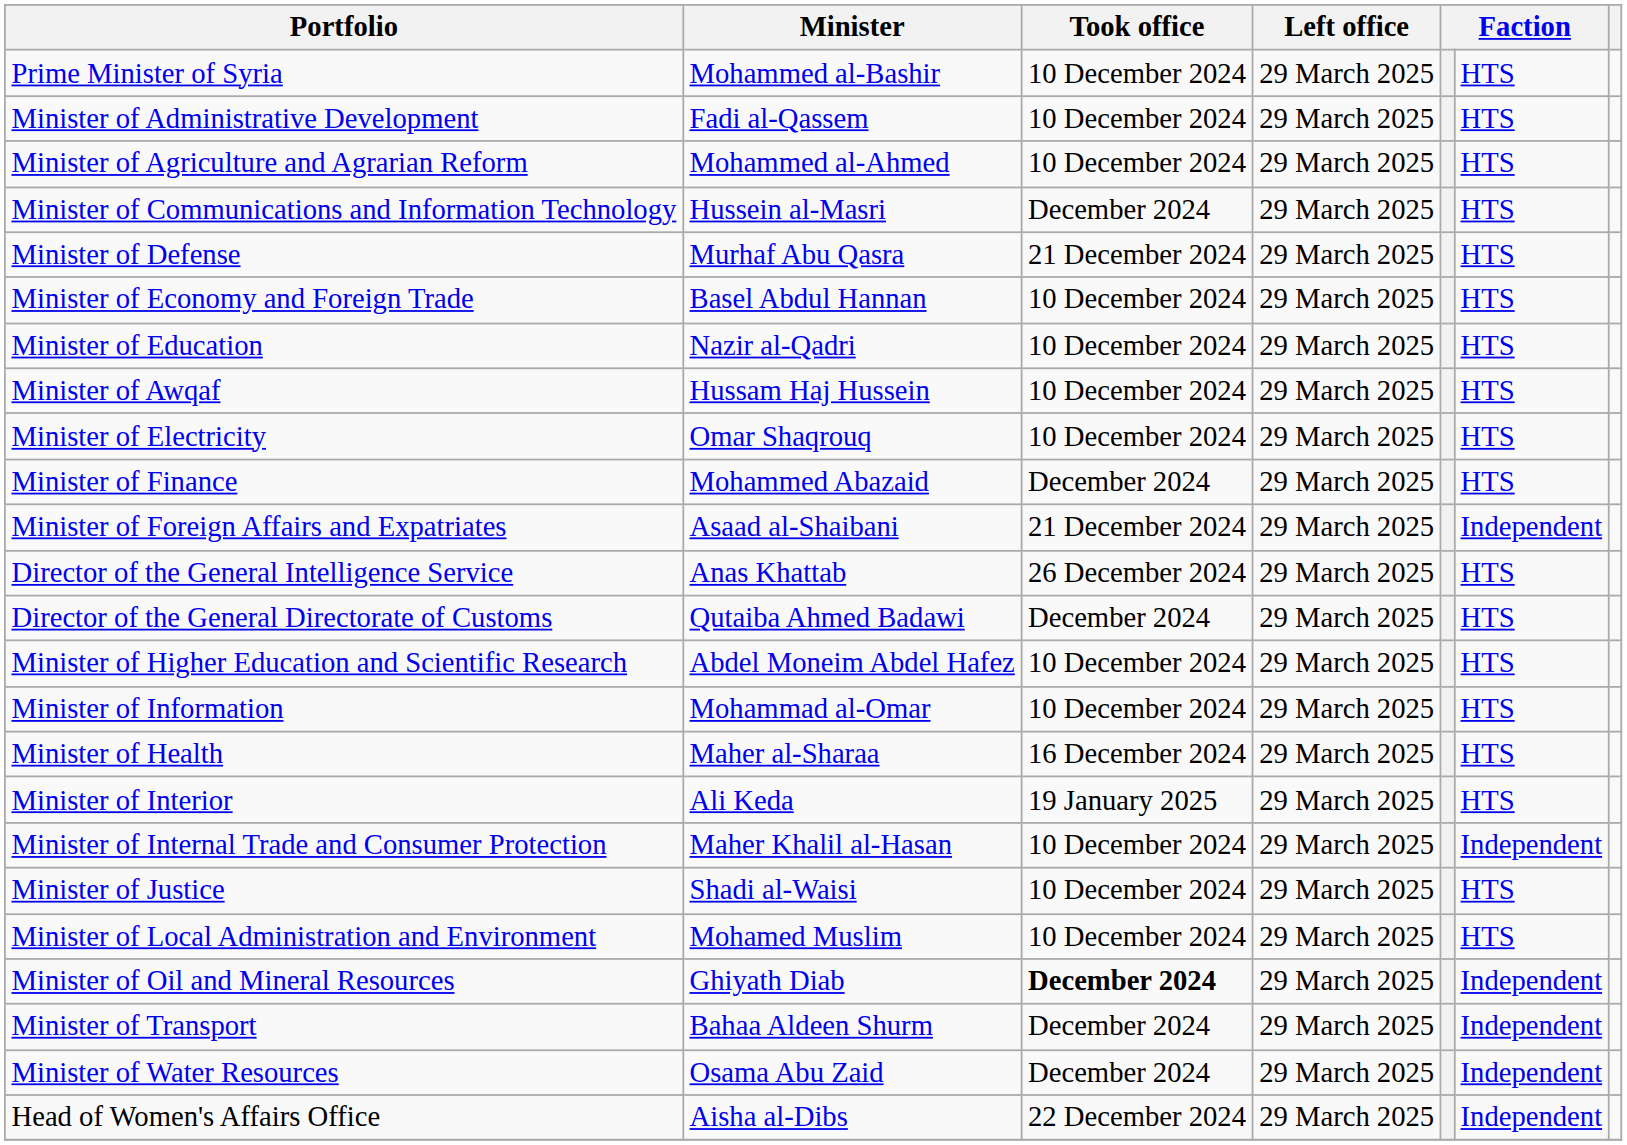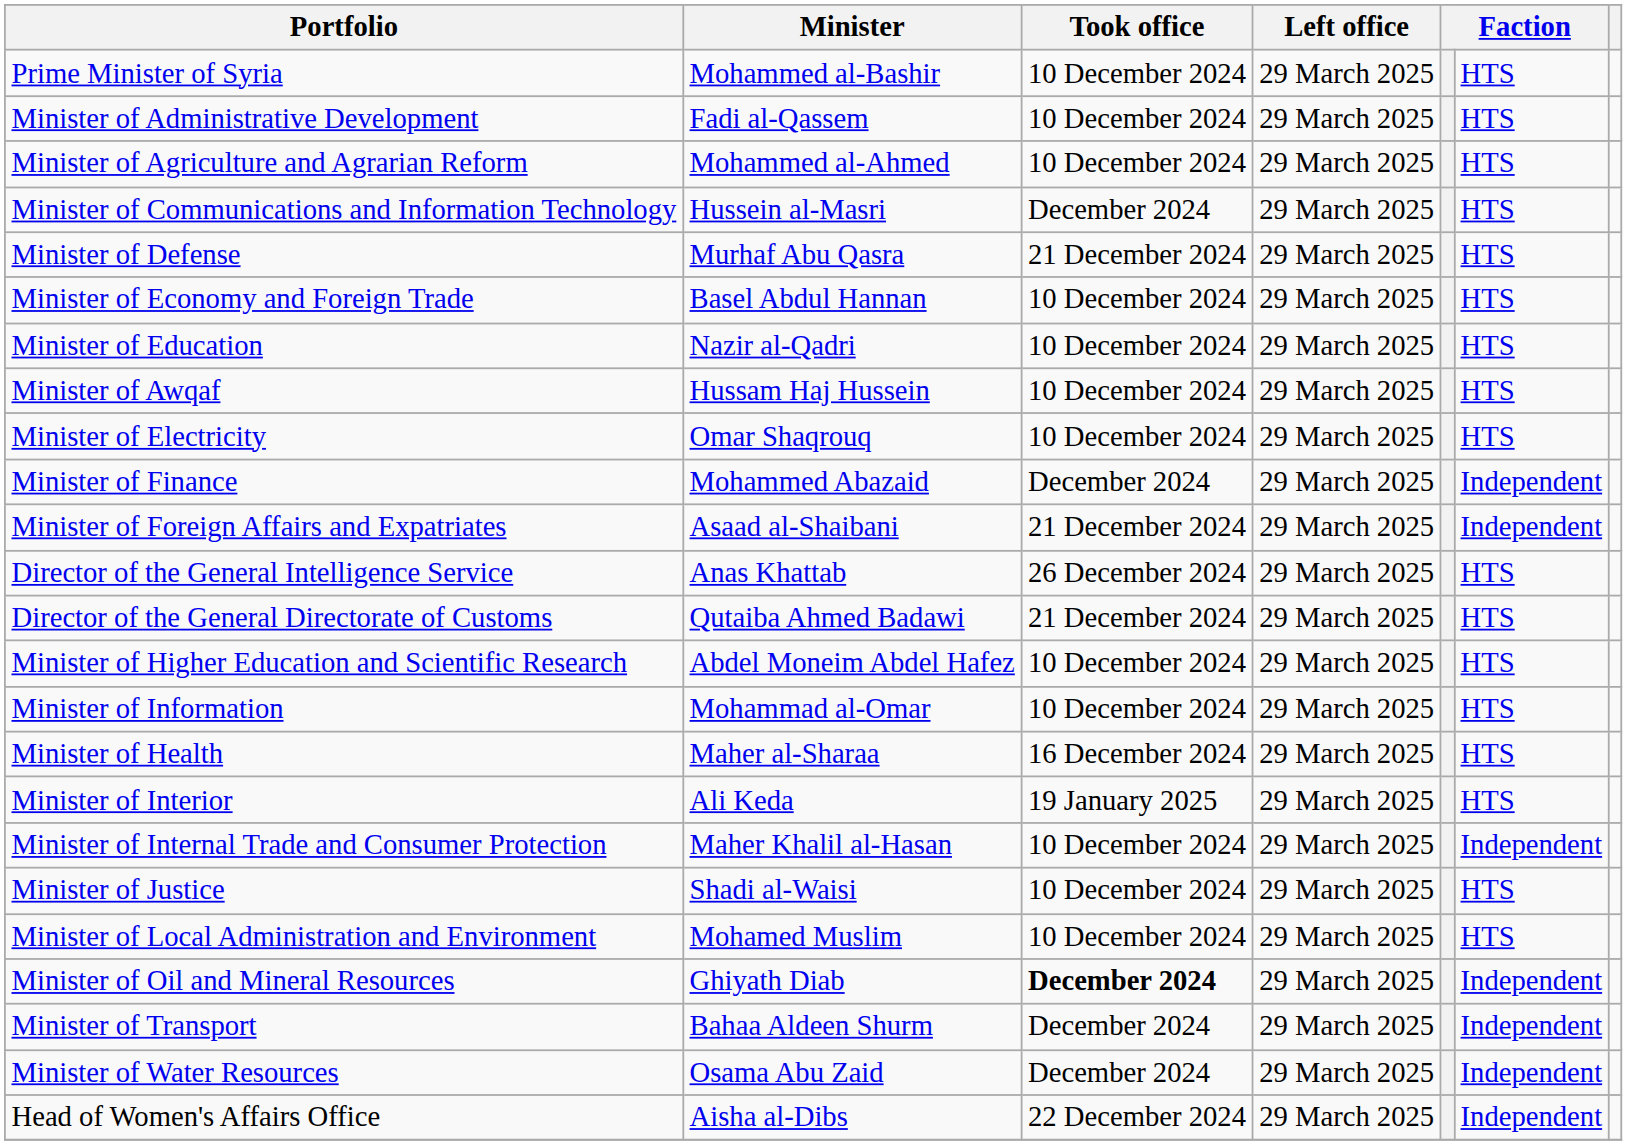(1488, 481) HTS -> (1531, 481) Independent
(1119, 617) December 2024 -> (1137, 617) 21 December 2024
